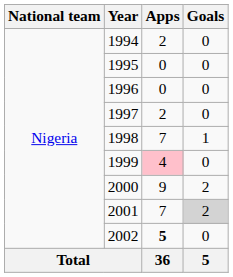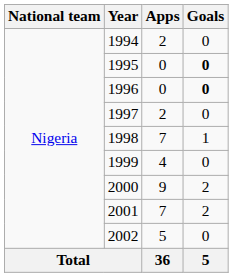(205, 65) normal -> (205, 65) bold
(205, 89) normal -> (205, 89) bold
(163, 162) pink background -> (163, 162) no background
(205, 211) lightgrey background -> (205, 211) no background
(163, 235) bold -> (163, 235) normal
